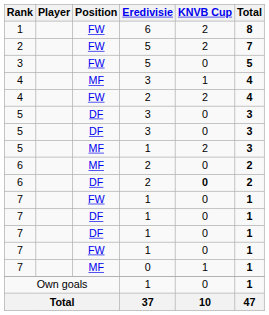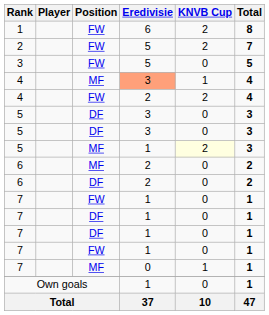(148, 81) no background -> (148, 81) lightsalmon background
(205, 149) no background -> (205, 149) lightyellow background
(205, 183) bold -> (205, 183) normal
